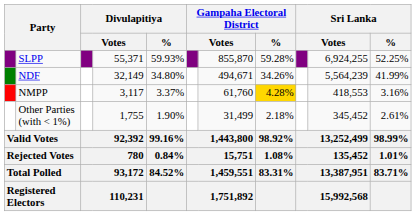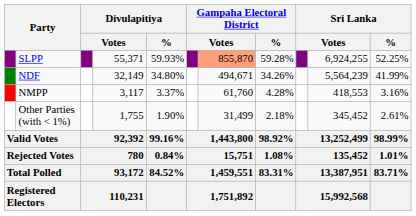(236, 59) no background -> (236, 59) lightsalmon background
(280, 93) gold background -> (280, 93) no background
